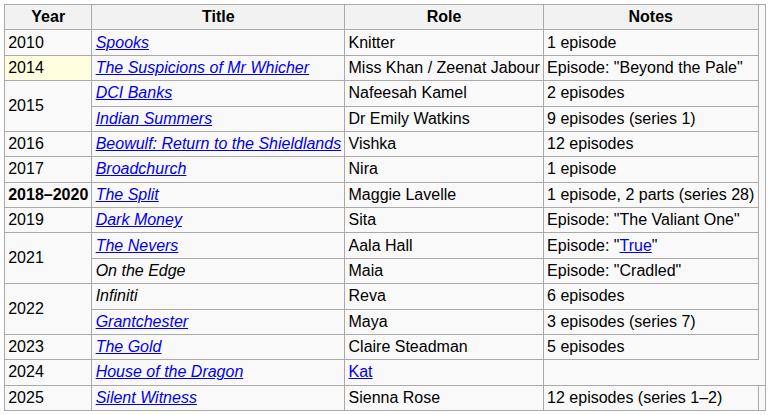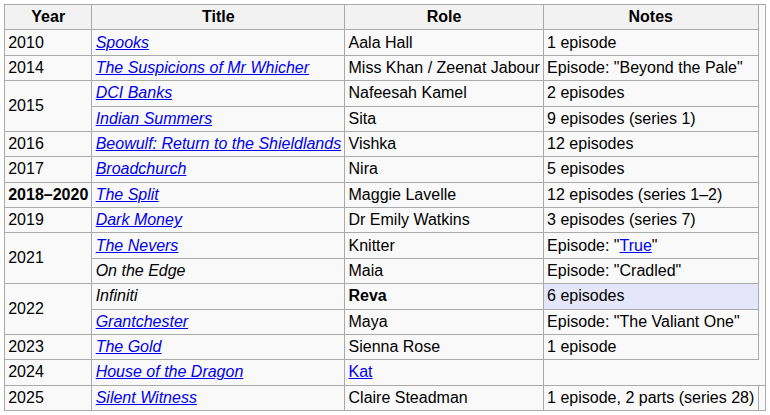(372, 42) Knitter -> (381, 42) Aala Hall
(26, 67) lightyellow background -> (26, 67) no background
(409, 118) Dr Emily Watkins -> (362, 118) Sita
(582, 169) 1 episode -> (586, 169) 5 episodes
(651, 194) 1 episode, 2 parts (series 28) -> (635, 194) 12 episodes (series 1–2)
(362, 220) Sita -> (409, 220) Dr Emily Watkins
(643, 220) Episode: "The Valiant One" -> (621, 220) 3 episodes (series 7)
(381, 245) Aala Hall -> (372, 245) Knitter
(367, 296) normal -> (368, 296) bold
(586, 296) no background -> (586, 296) lavender background
(621, 321) 3 episodes (series 7) -> (643, 321) Episode: "The Valiant One"
(408, 347) Claire Steadman -> (394, 347) Sienna Rose
(586, 347) 5 episodes -> (582, 347) 1 episode
(394, 397) Sienna Rose -> (408, 397) Claire Steadman
(635, 397) 12 episodes (series 1–2) -> (651, 397) 1 episode, 2 parts (series 28)
